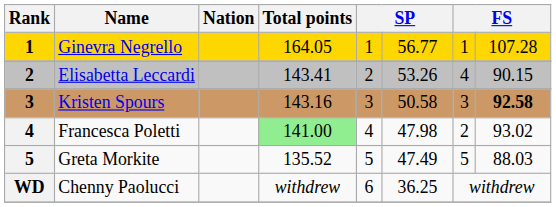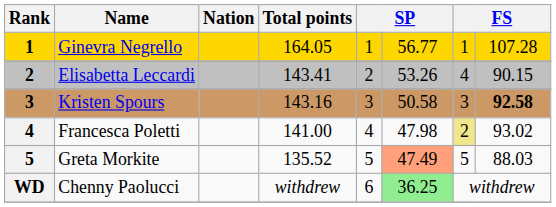(307, 131) lightgreen background -> (307, 131) no background
(464, 131) no background -> (464, 131) khaki background
(418, 159) no background -> (418, 159) lightsalmon background
(418, 187) no background -> (418, 187) lightgreen background
